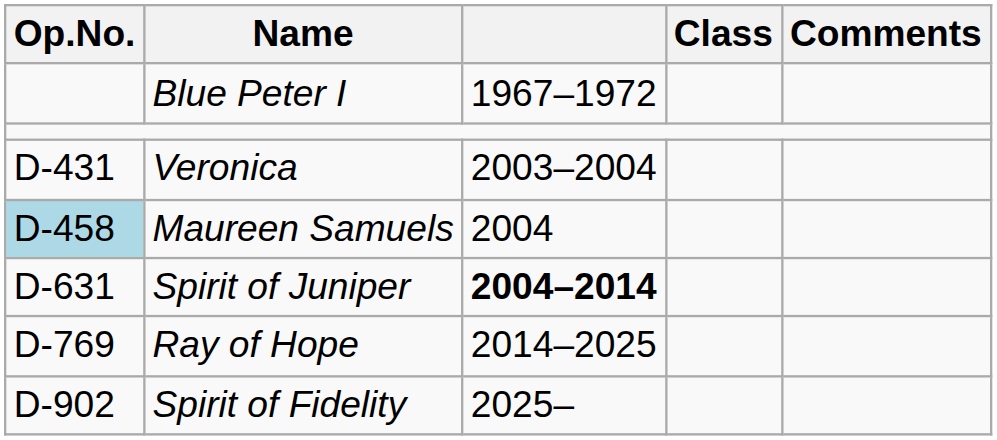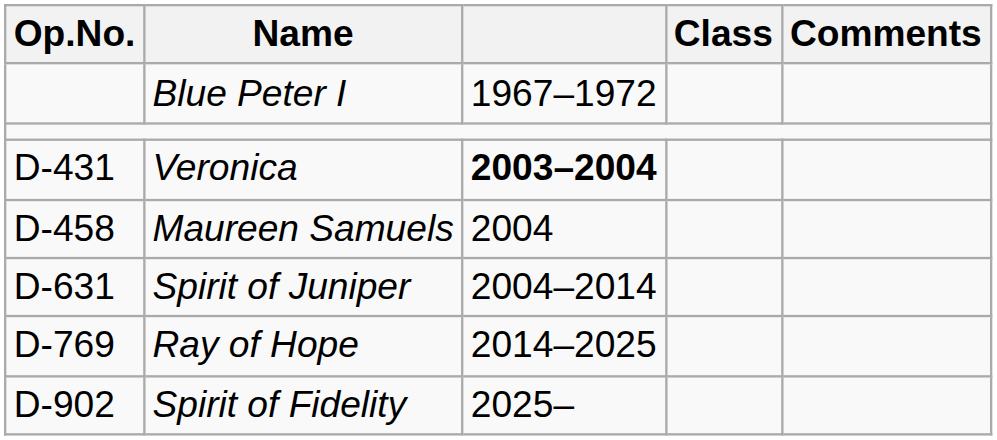(564, 168) normal -> (564, 168) bold
(64, 227) lightblue background -> (64, 227) no background
(564, 286) bold -> (564, 286) normal
